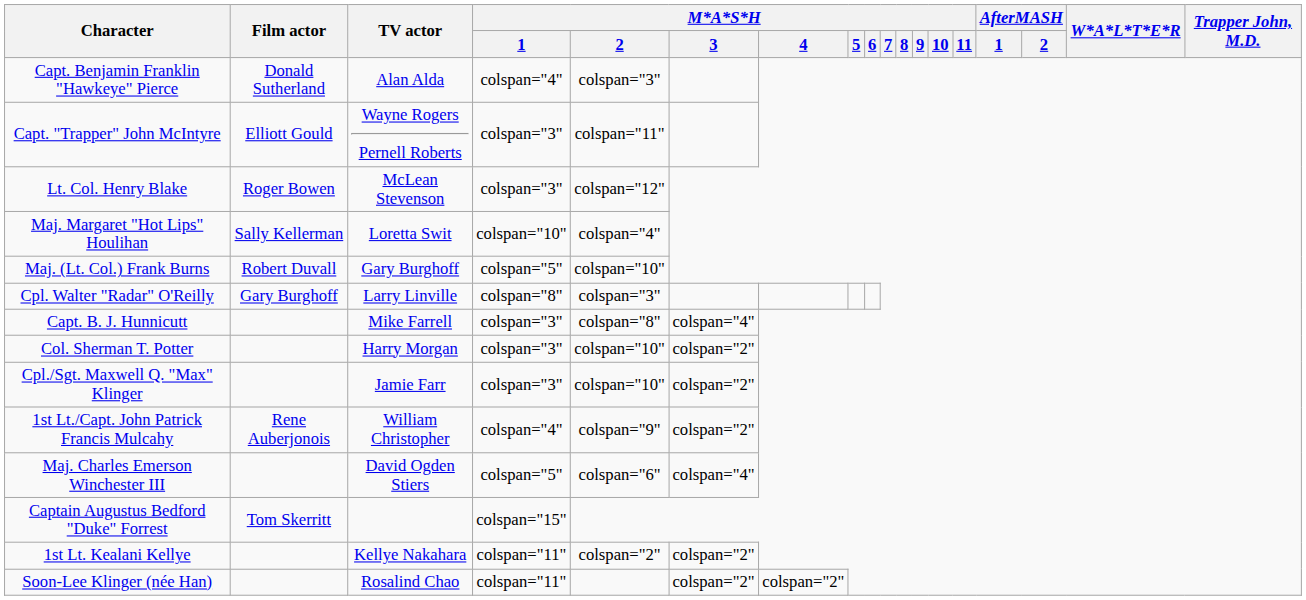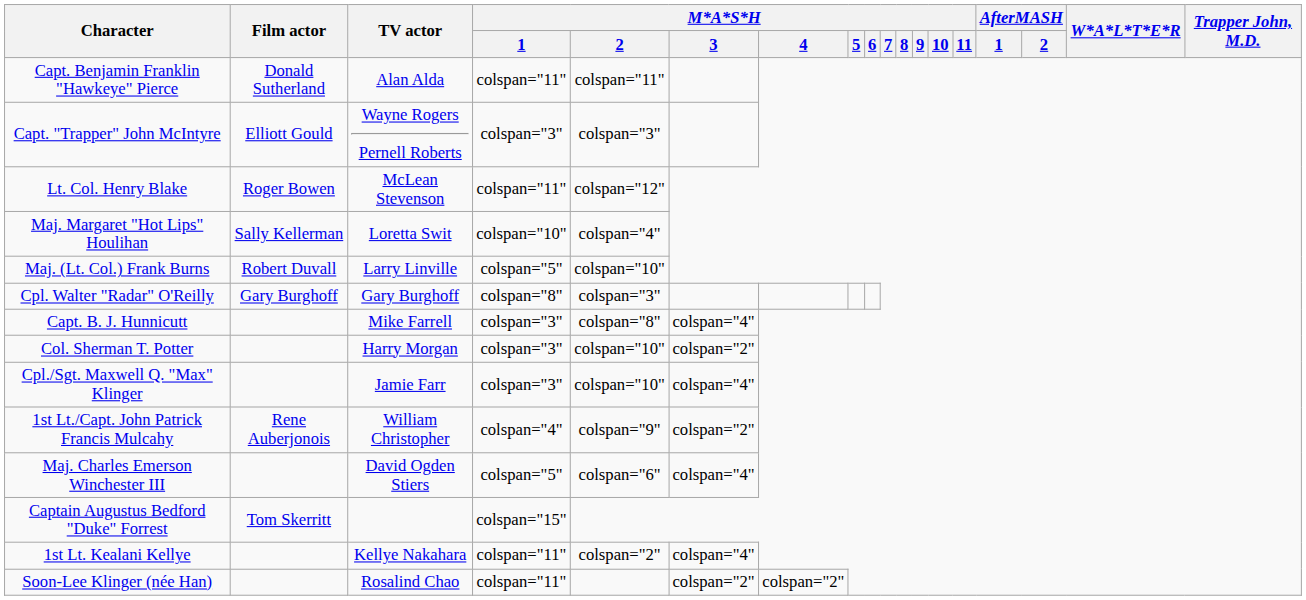(521, 79) colspan="4" -> (521, 79) colspan="11"
(620, 79) colspan="3" -> (620, 79) colspan="11"
(620, 134) colspan="11" -> (620, 134) colspan="3"
(521, 188) colspan="3" -> (521, 188) colspan="11"
(410, 269) Gary Burghoff -> (410, 269) Larry Linville
(410, 296) Larry Linville -> (410, 296) Gary Burghoff
(714, 384) colspan="2" -> (714, 384) colspan="4"
(714, 555) colspan="2" -> (714, 555) colspan="4"
